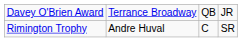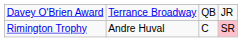(228, 28) no background -> (228, 28) pink background
